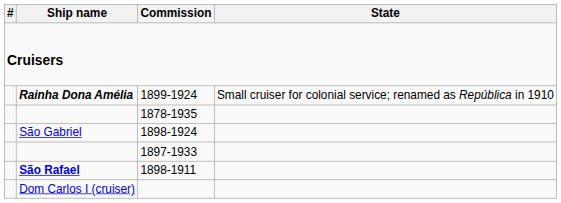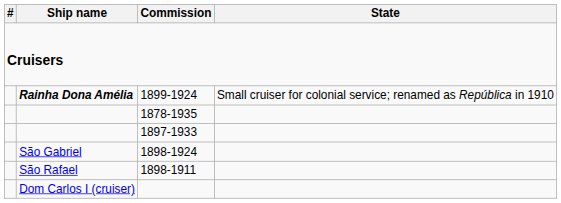rows swapped: (169, 151) <-> (169, 132)
(49, 170) bold -> (48, 170) normal
